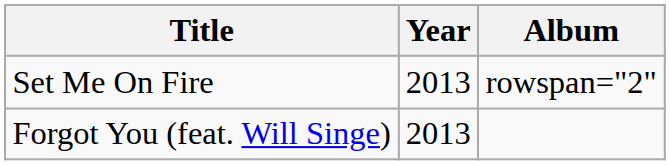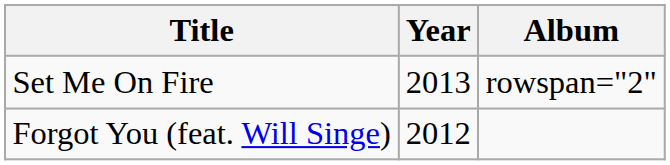(438, 133) 2013 -> (438, 133) 2012
